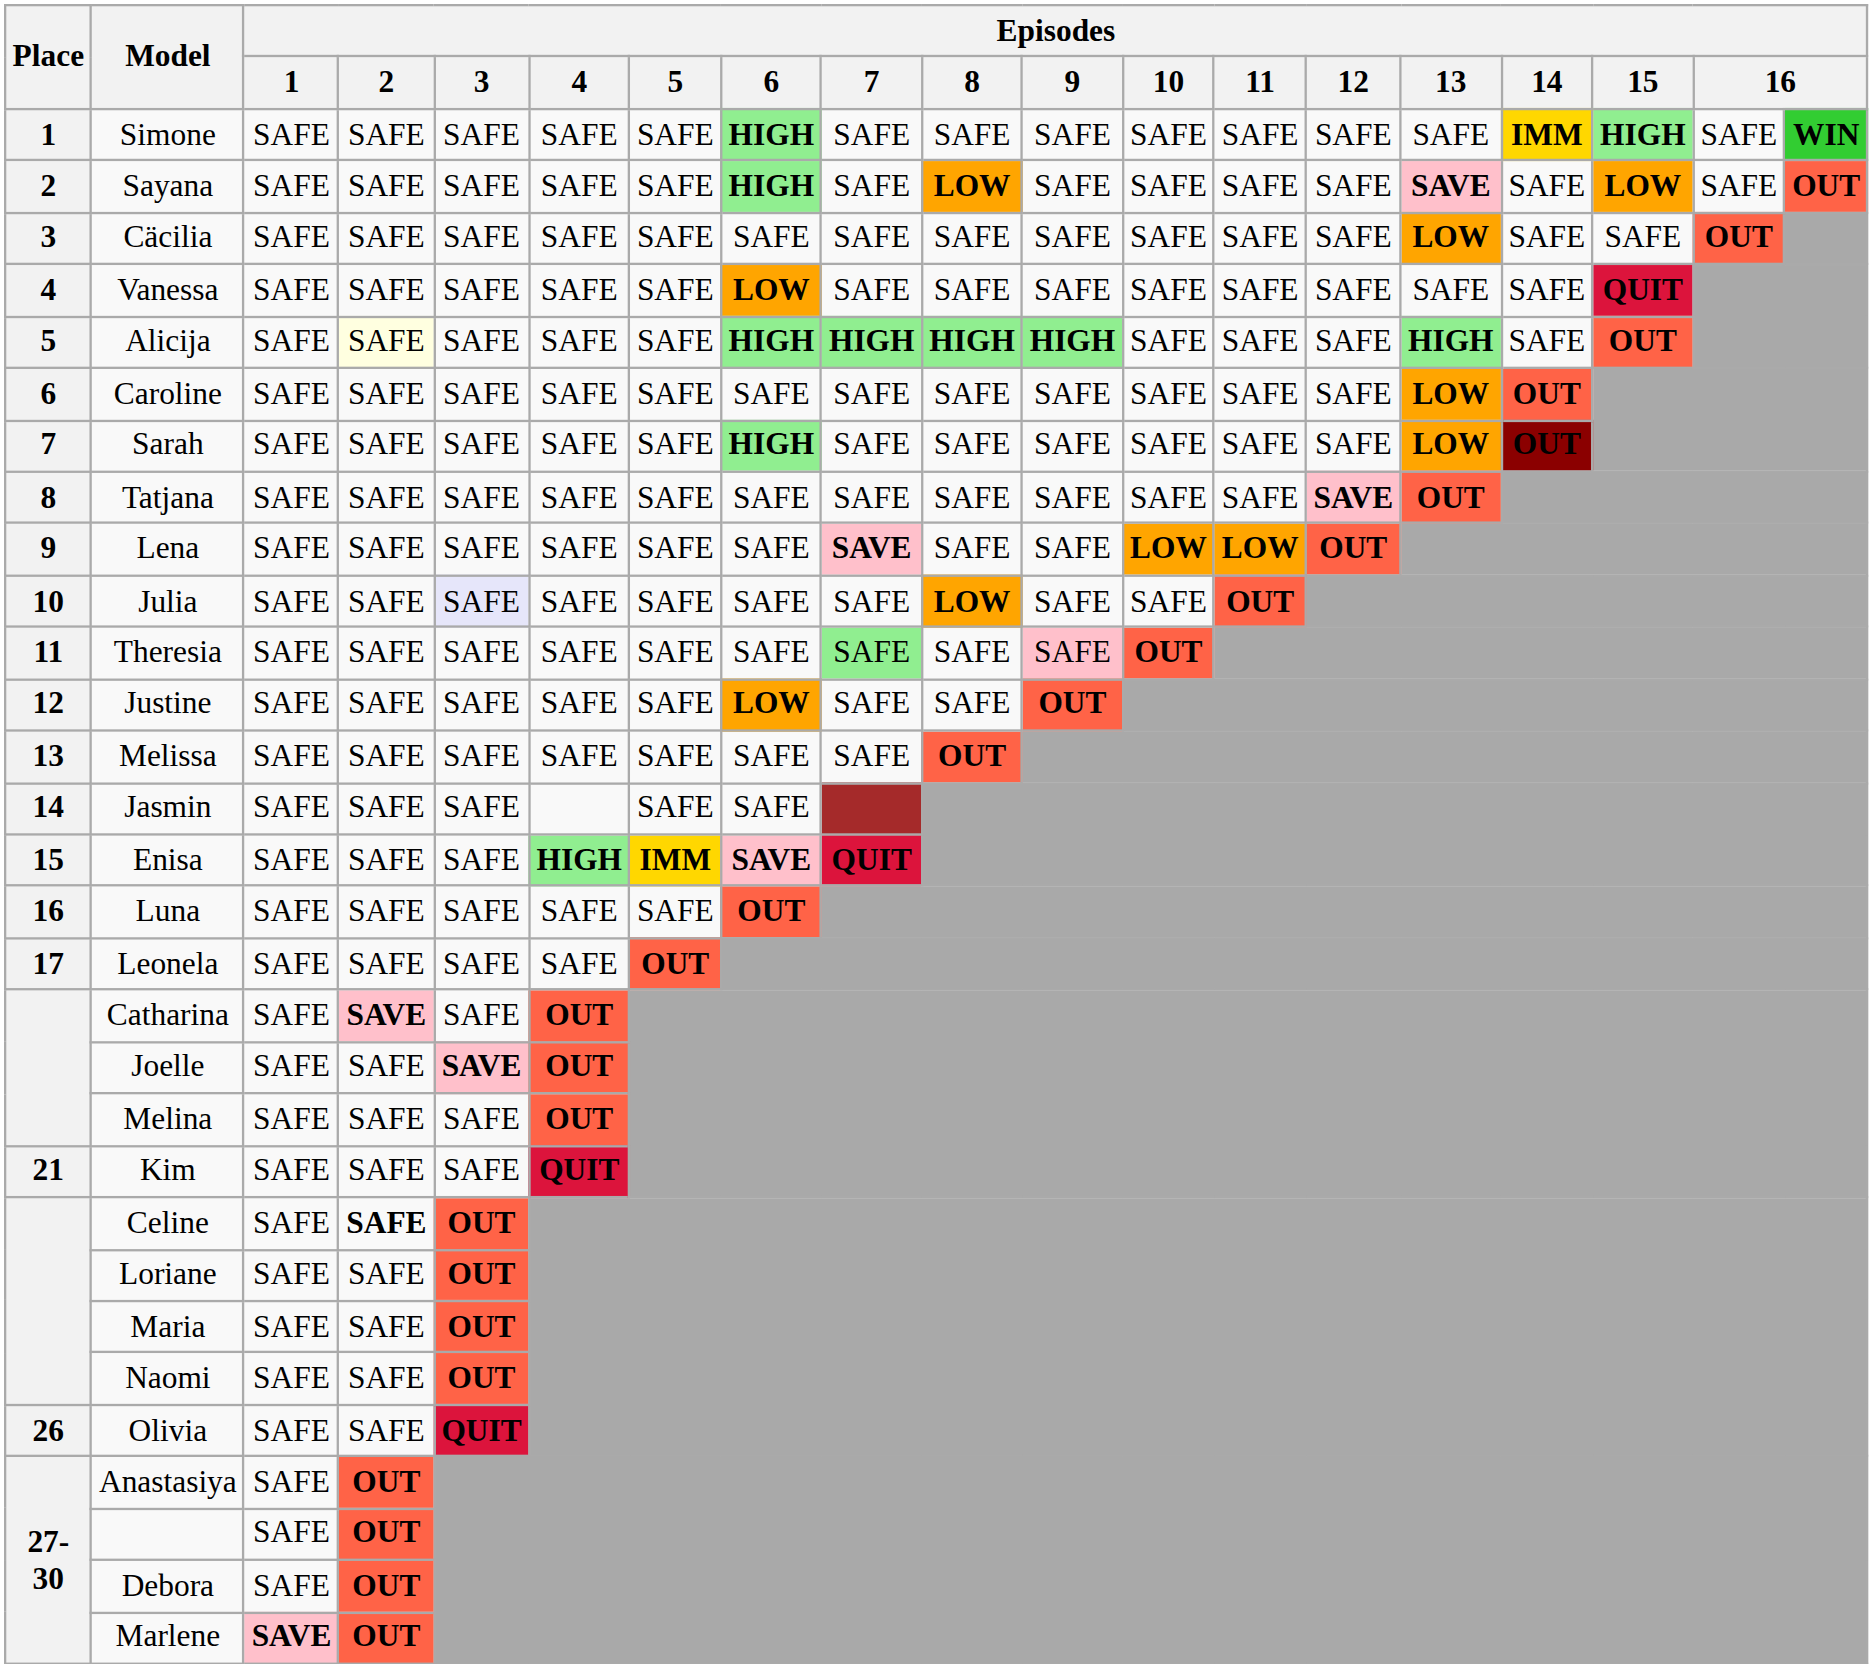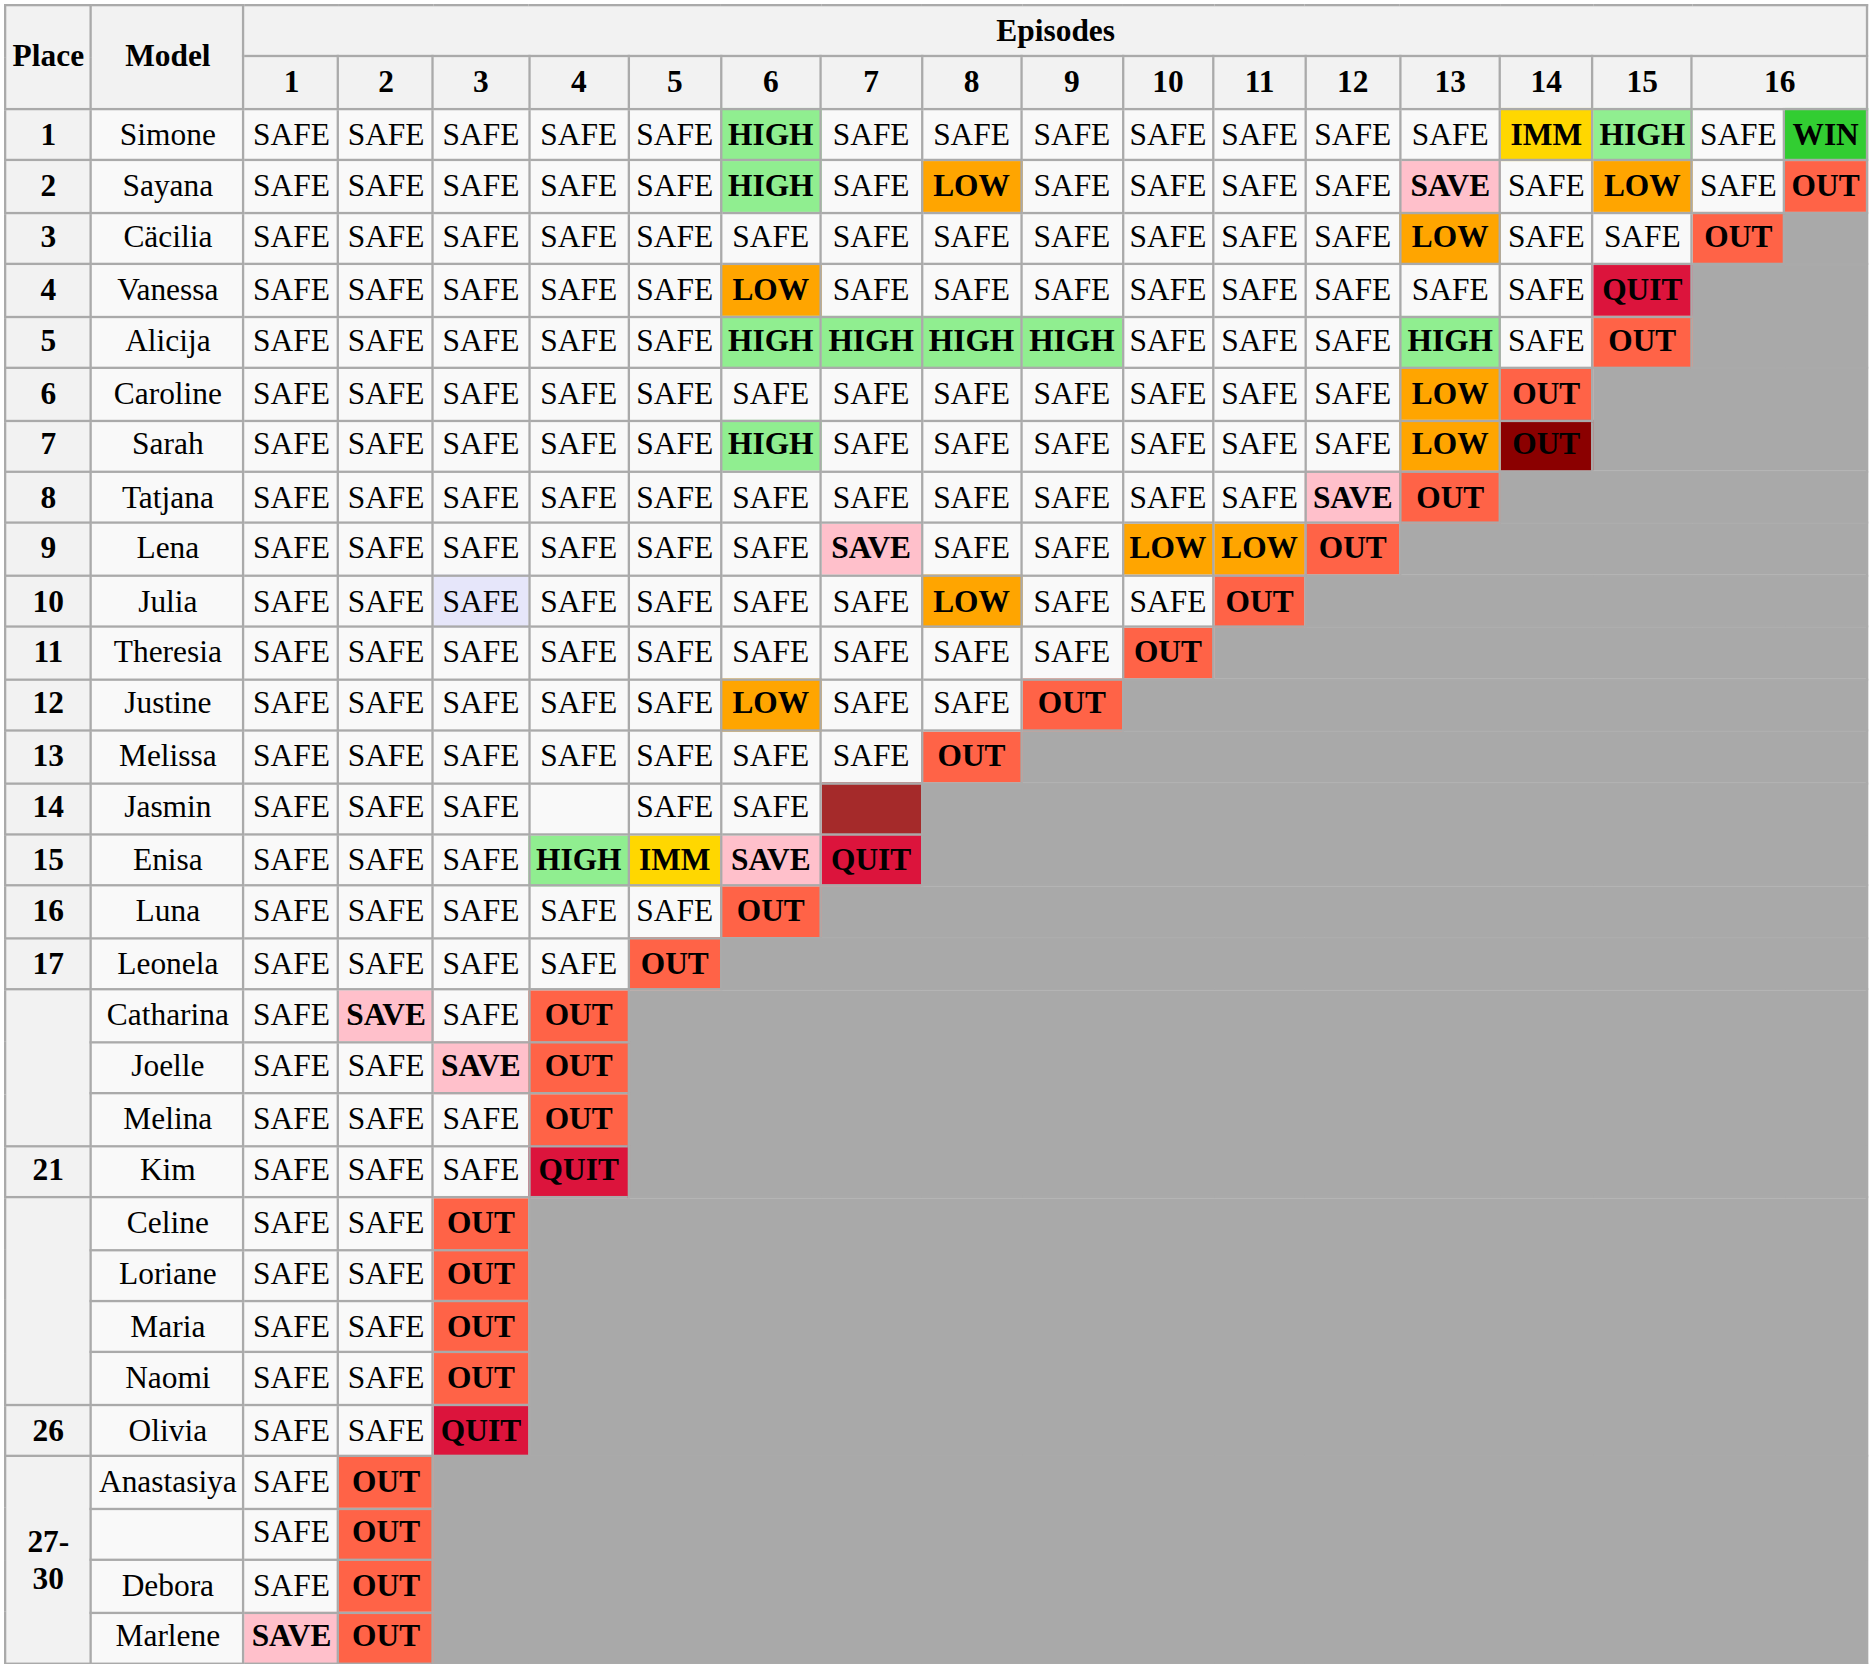(386, 340) lightyellow background -> (386, 340) no background
(872, 651) lightgreen background -> (871, 651) no background
(1072, 651) pink background -> (1072, 651) no background
(386, 1222) bold -> (386, 1222) normal
